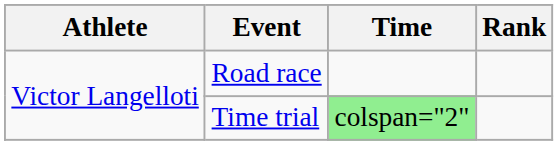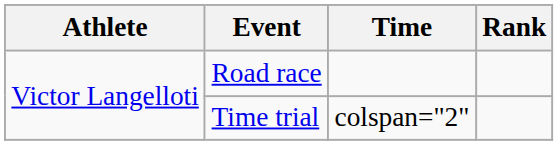(402, 117) lightgreen background -> (402, 117) no background
